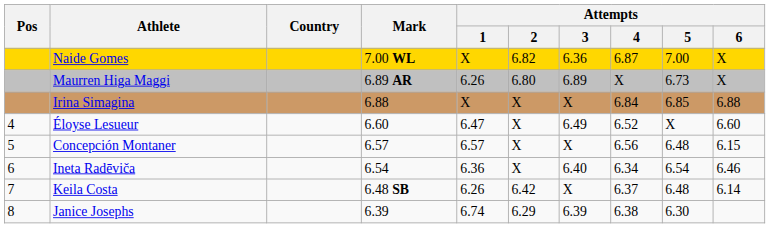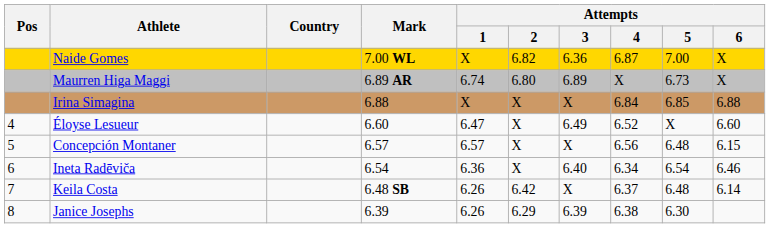(472, 80) 6.26 -> (472, 80) 6.74
(472, 211) 6.74 -> (472, 211) 6.26
